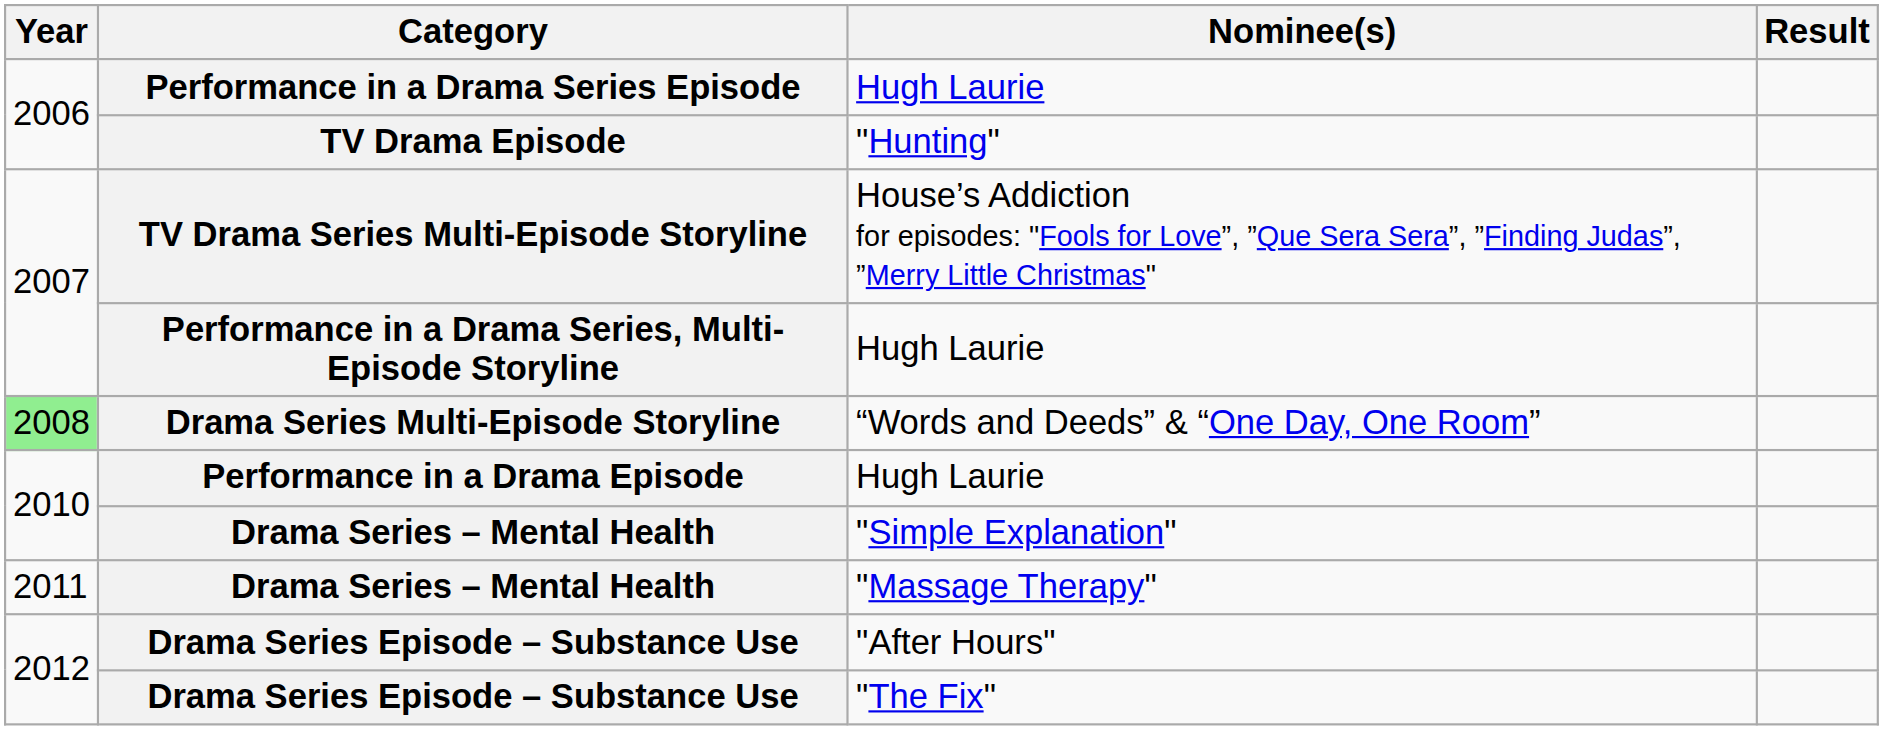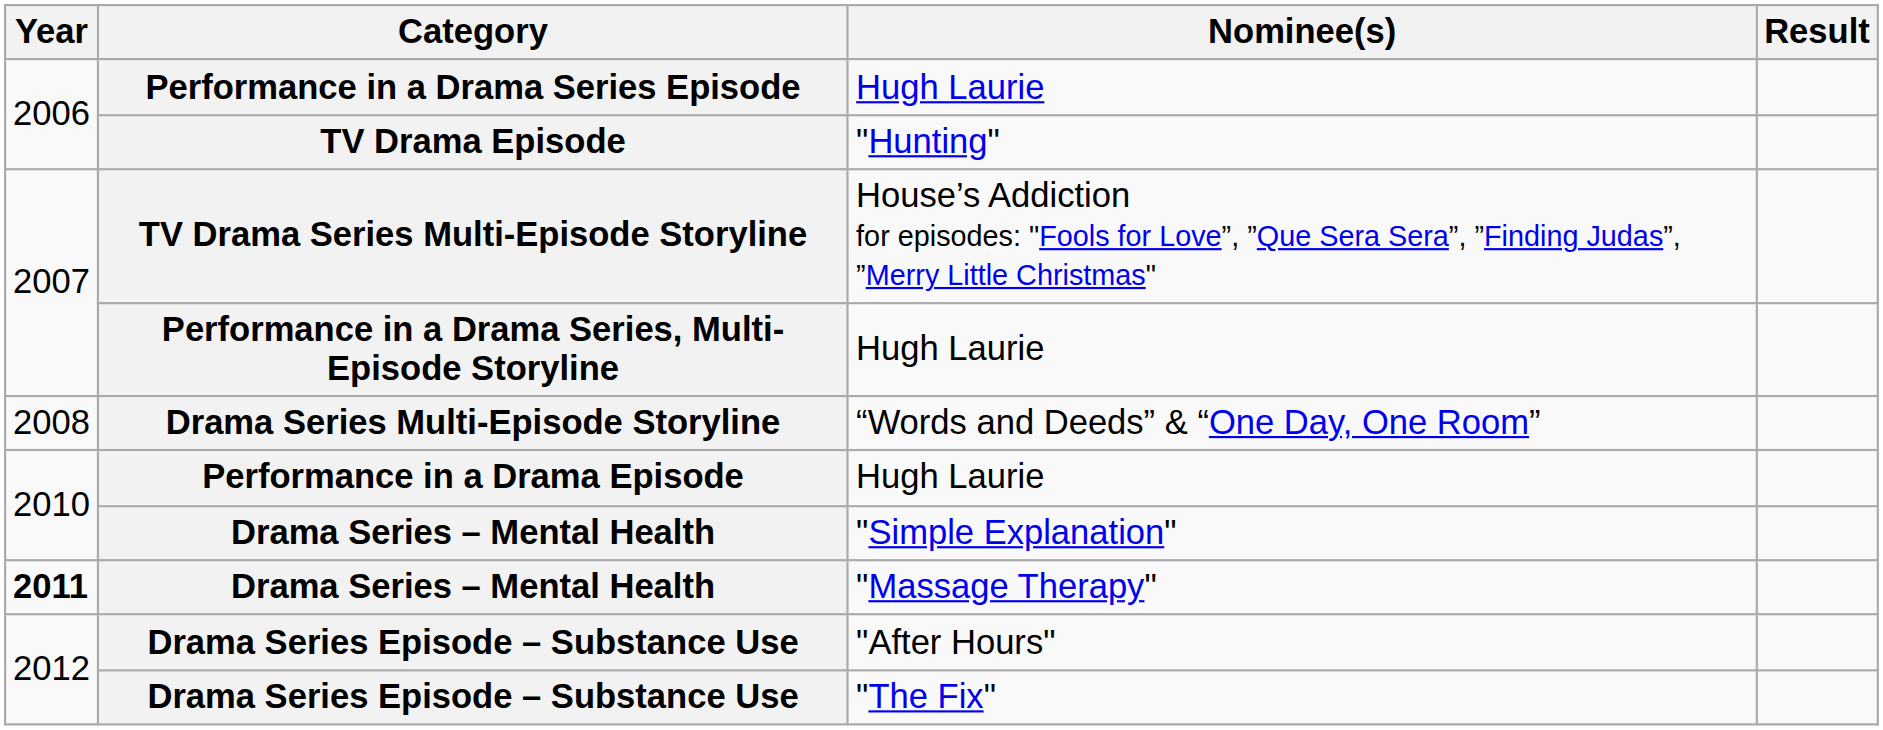(51, 422) lightgreen background -> (51, 422) no background
(50, 587) normal -> (51, 587) bold
